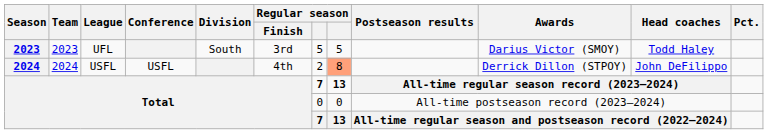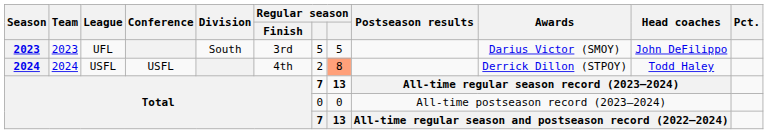(681, 49) Todd Haley -> (681, 49) John DeFilippo
(681, 67) John DeFilippo -> (681, 67) Todd Haley
